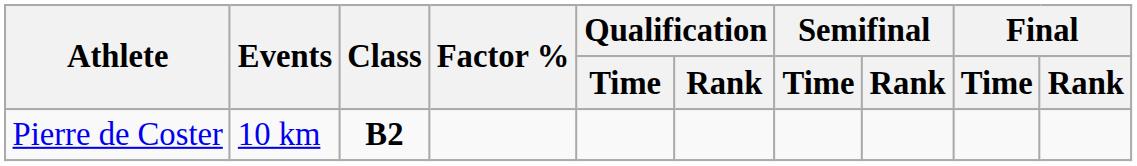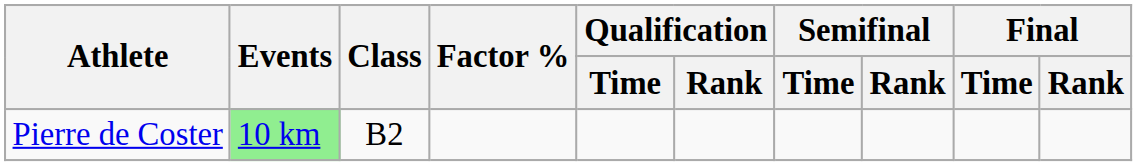(279, 133) no background -> (279, 133) lightgreen background
(384, 133) bold -> (384, 133) normal
